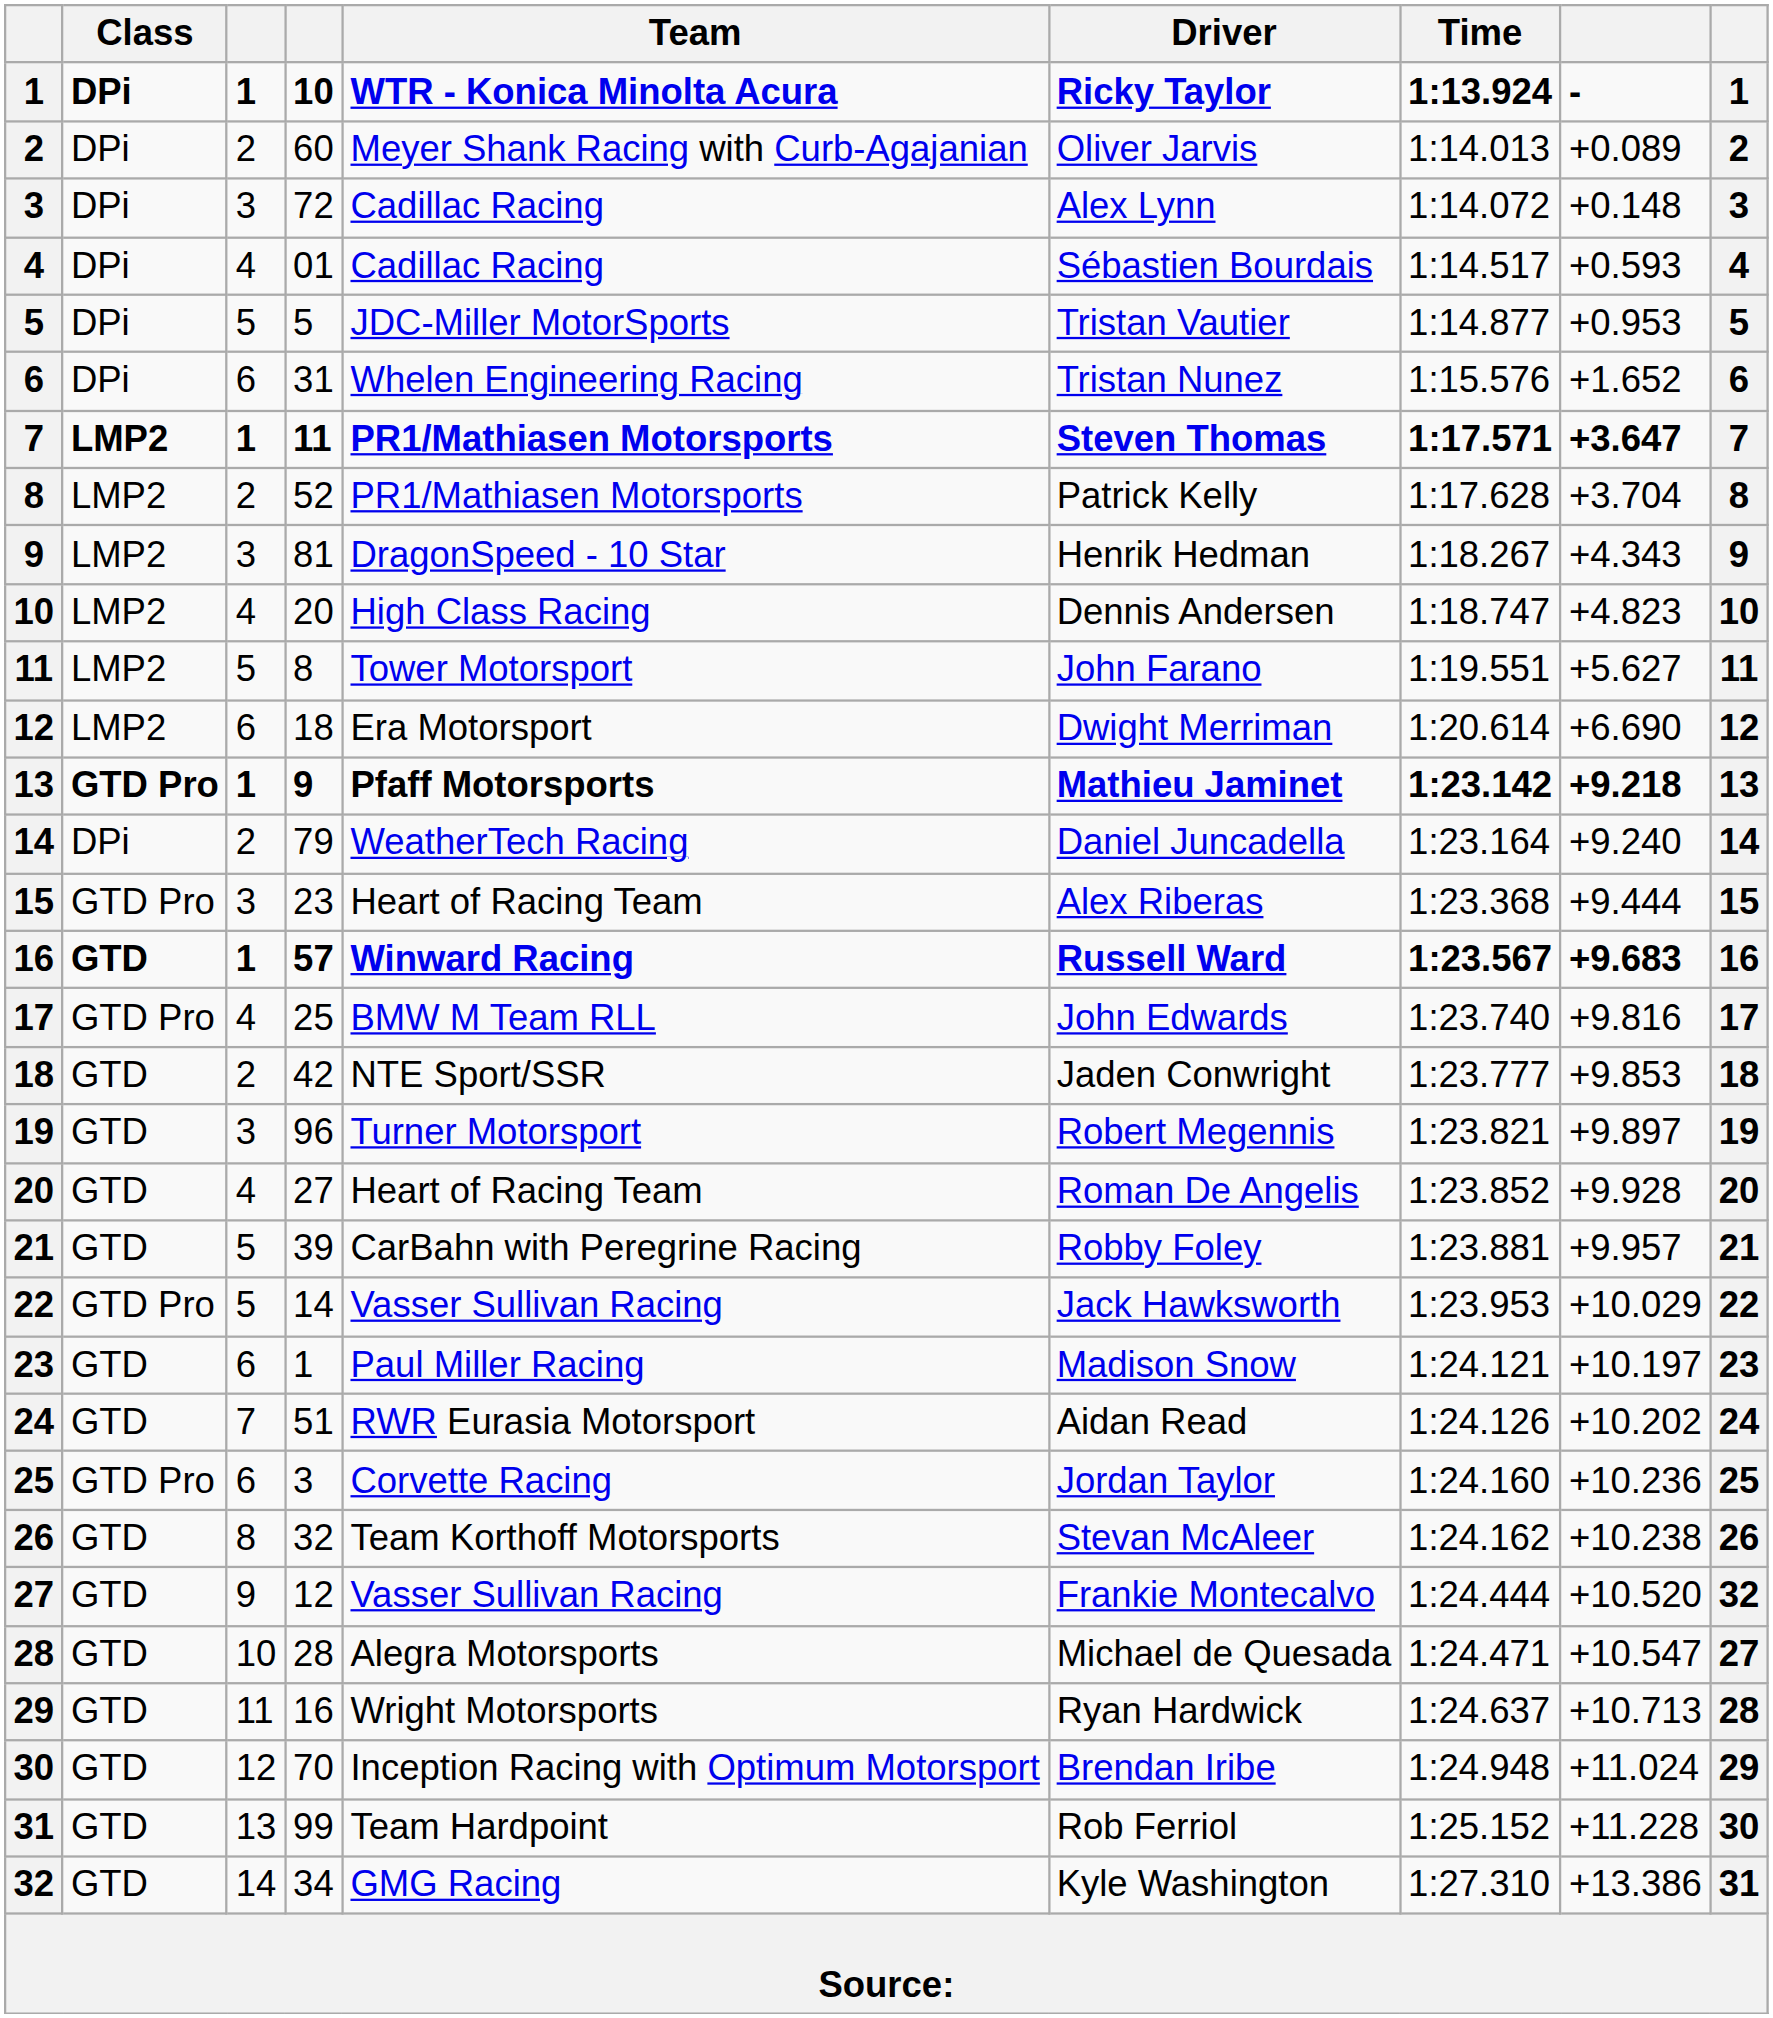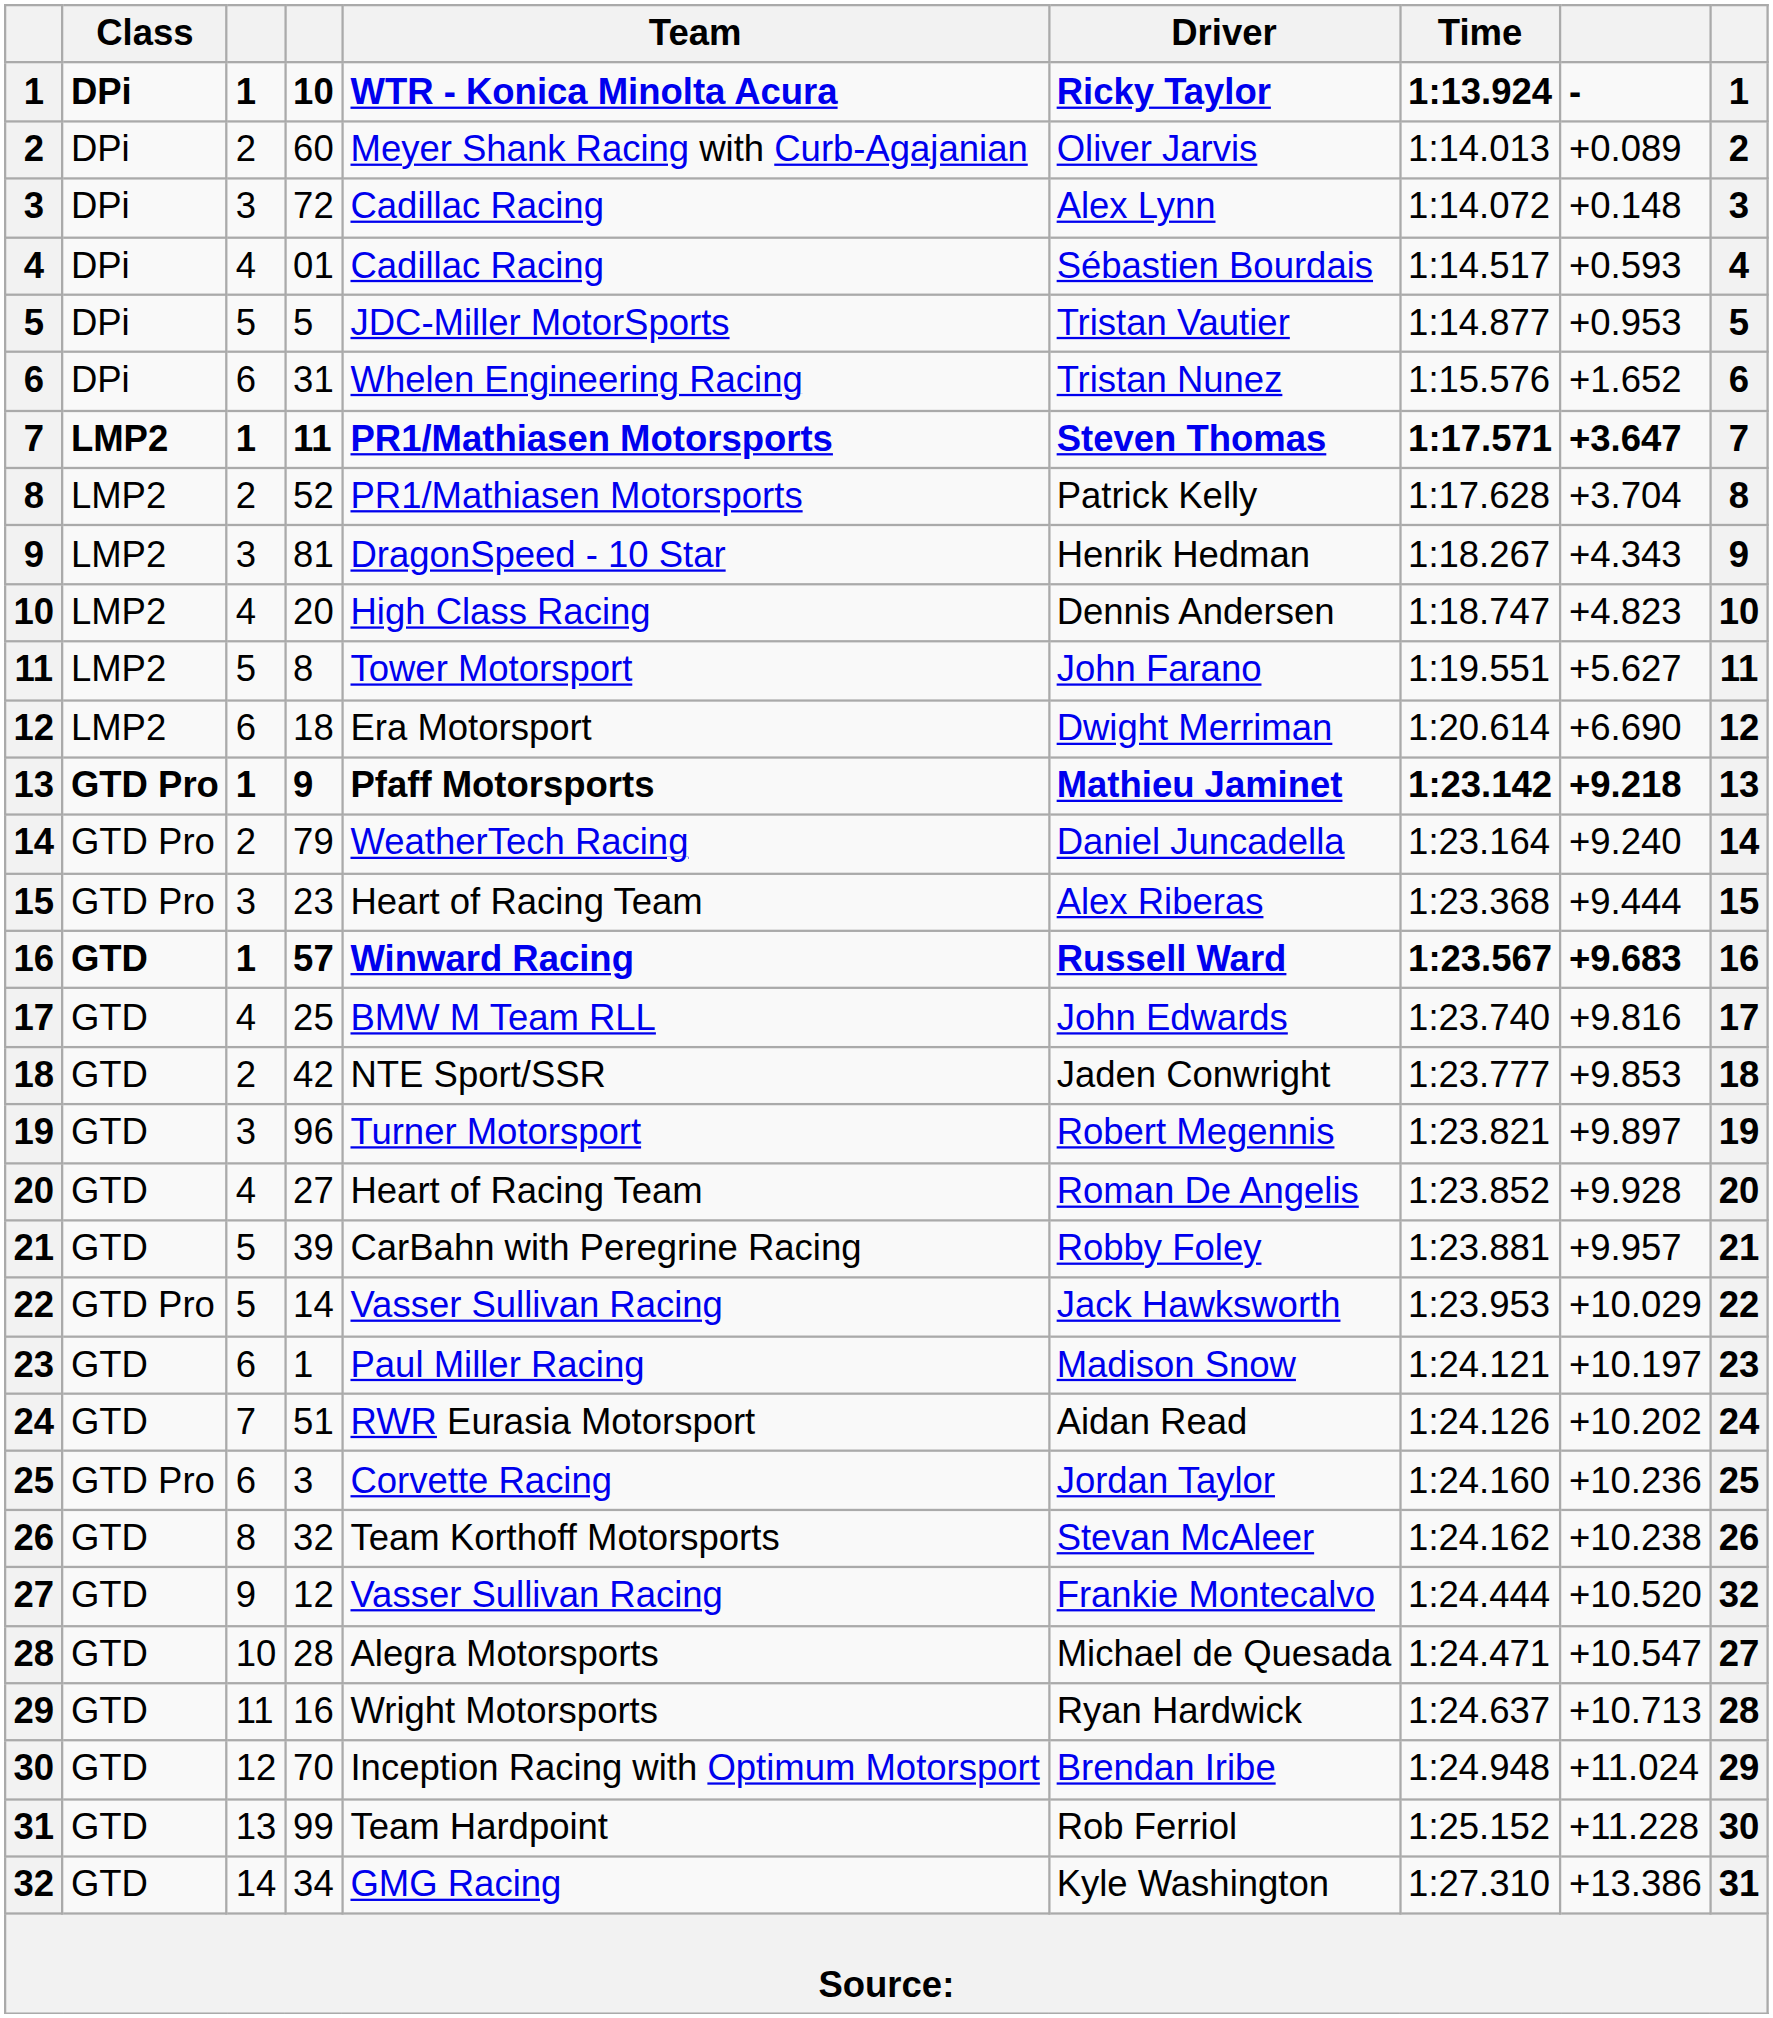(100, 843) DPi -> (143, 843) GTD Pro
(143, 1016) GTD Pro -> (109, 1016) GTD
